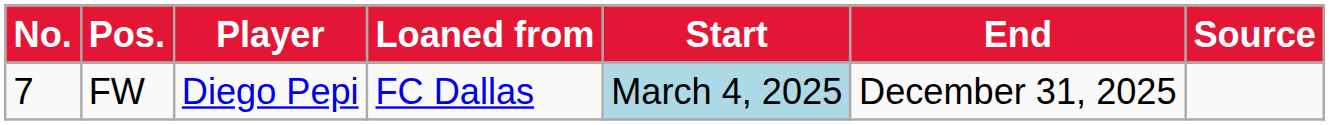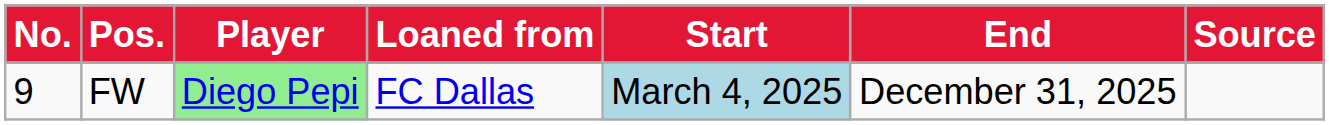(24, 91) 7 -> (24, 91) 9
(270, 91) no background -> (270, 91) lightgreen background
